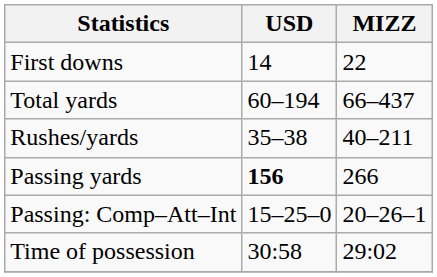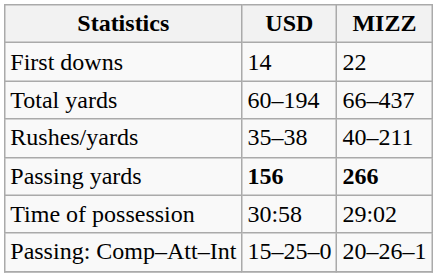(360, 175) normal -> (360, 175) bold
rows swapped: (123, 213) <-> (103, 251)
